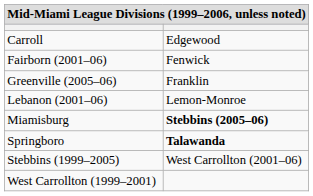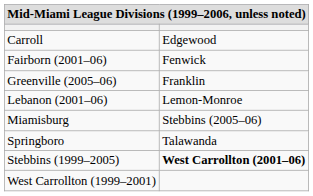(217, 120) bold -> (212, 120) normal
(196, 140) bold -> (190, 140) normal
(234, 160) normal -> (234, 160) bold
